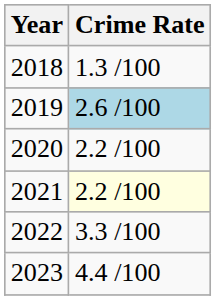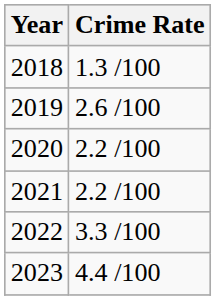(118, 107) lightblue background -> (118, 107) no background
(118, 190) lightyellow background -> (118, 190) no background
